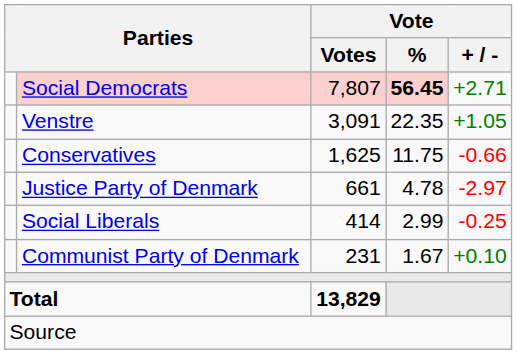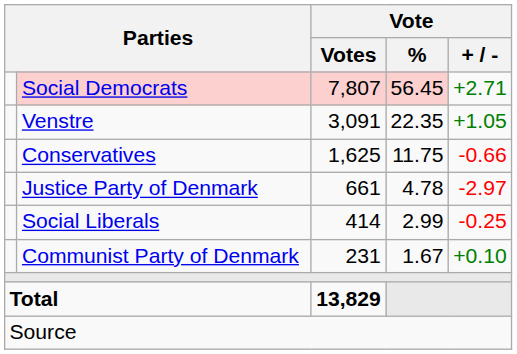(417, 88) bold -> (417, 88) normal
